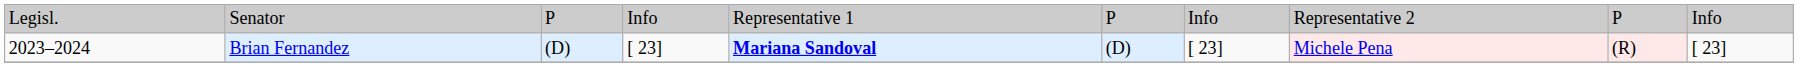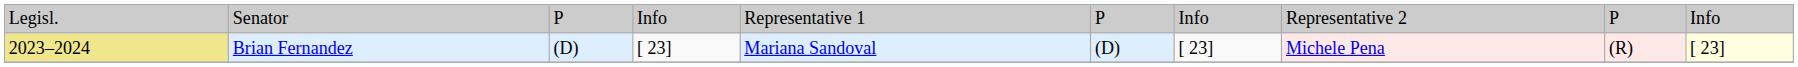(49, 47) no background -> (49, 47) khaki background
(805, 47) bold -> (810, 47) normal
(1709, 47) no background -> (1707, 47) lightyellow background
